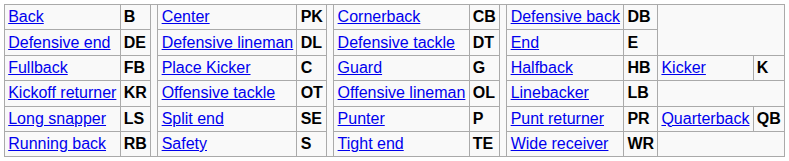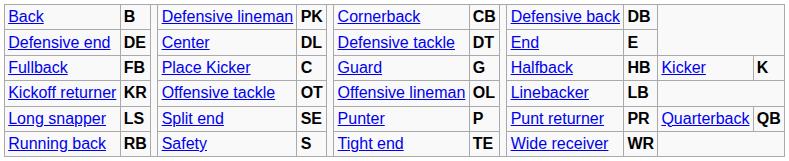(186, 17) Center -> (227, 17) Defensive lineman
(227, 42) Defensive lineman -> (186, 42) Center
